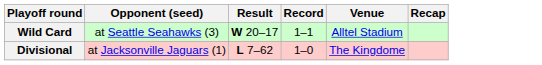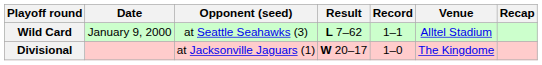+ column: (130, 13)
(255, 32) W 20–17 -> (344, 32) L 7–62
(255, 50) L 7–62 -> (344, 50) W 20–17
